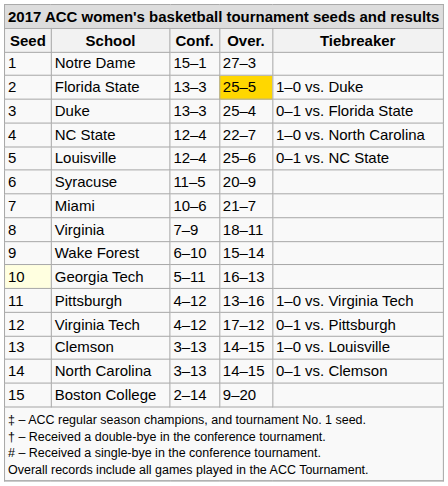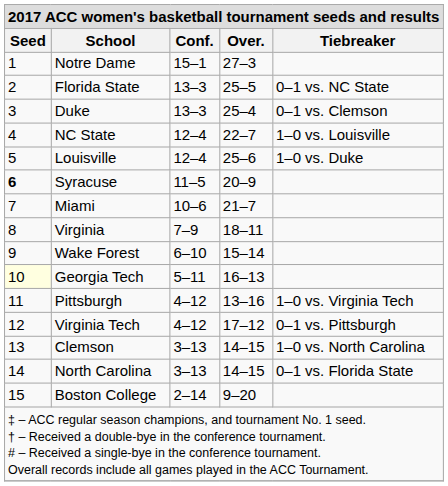(239, 88) gold background -> (239, 88) no background
(320, 88) 1–0 vs. Duke -> (333, 88) 0–1 vs. NC State
(345, 111) 0–1 vs. Florida State -> (332, 111) 0–1 vs. Clemson
(350, 135) 1–0 vs. North Carolina -> (333, 135) 1–0 vs. Louisville
(333, 159) 0–1 vs. NC State -> (320, 159) 1–0 vs. Duke
(12, 182) normal -> (12, 182) bold
(333, 348) 1–0 vs. Louisville -> (350, 348) 1–0 vs. North Carolina
(332, 372) 0–1 vs. Clemson -> (345, 372) 0–1 vs. Florida State
